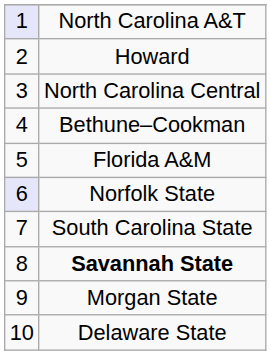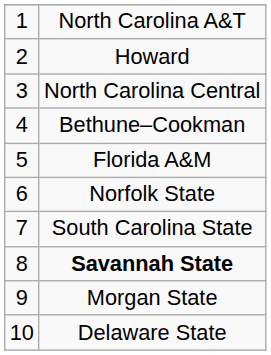(22, 21) lavender background -> (22, 21) no background
(22, 194) lavender background -> (22, 194) no background
